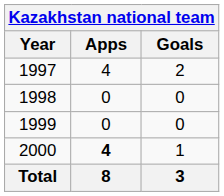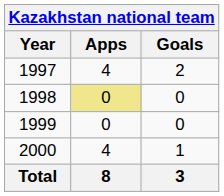(106, 97) no background -> (106, 97) khaki background
(106, 151) bold -> (106, 151) normal
